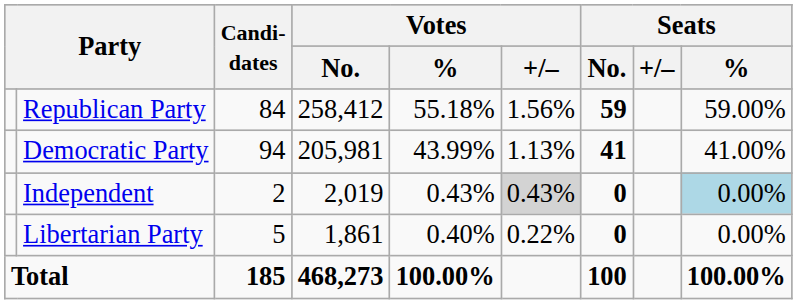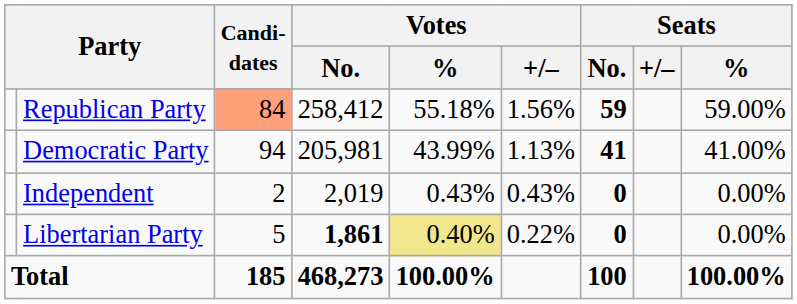(272, 109) no background -> (272, 109) lightsalmon background
(541, 192) lightgrey background -> (541, 192) no background
(752, 192) lightblue background -> (752, 192) no background
(354, 234) normal -> (354, 234) bold
(461, 234) no background -> (461, 234) khaki background
